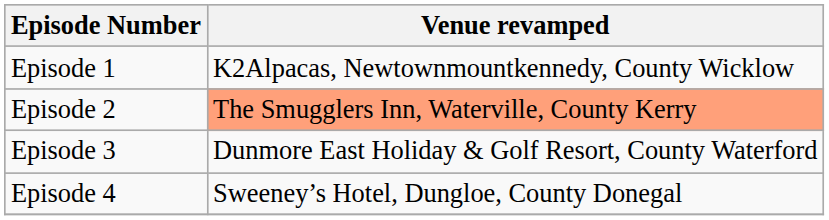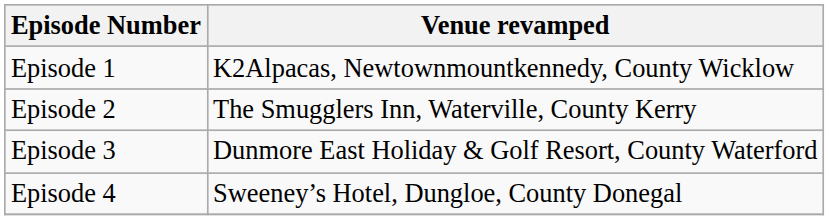(455, 109) lightsalmon background -> (455, 109) no background
